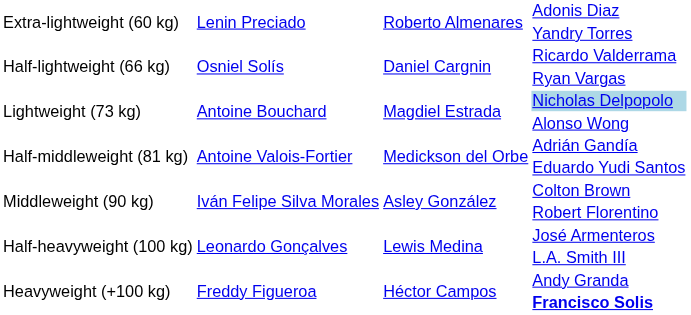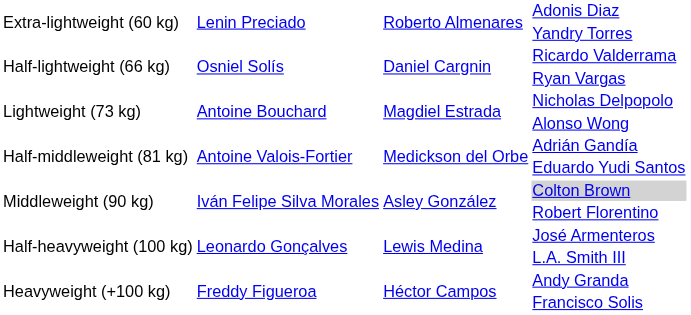(603, 100) lightblue background -> (603, 100) no background
(581, 190) no background -> (581, 190) lightgrey background
(593, 302) bold -> (588, 302) normal
